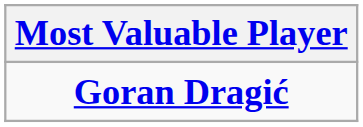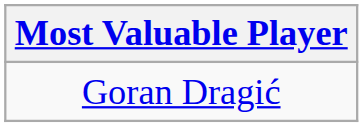(181, 90) bold -> (181, 90) normal
